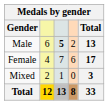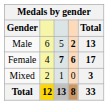(61, 43) bold -> (61, 43) normal
(73, 43) normal -> (73, 43) bold
(61, 59) normal -> (61, 59) bold
(73, 59) normal -> (73, 59) bold
